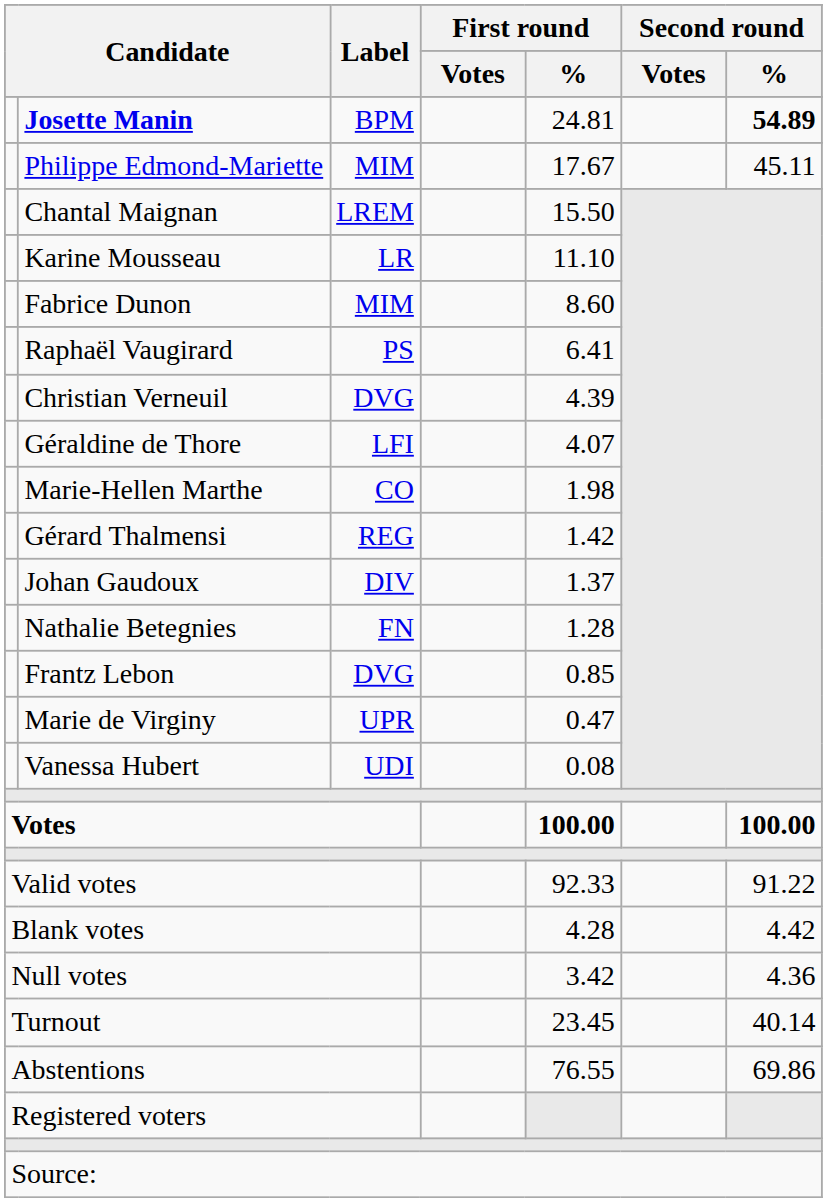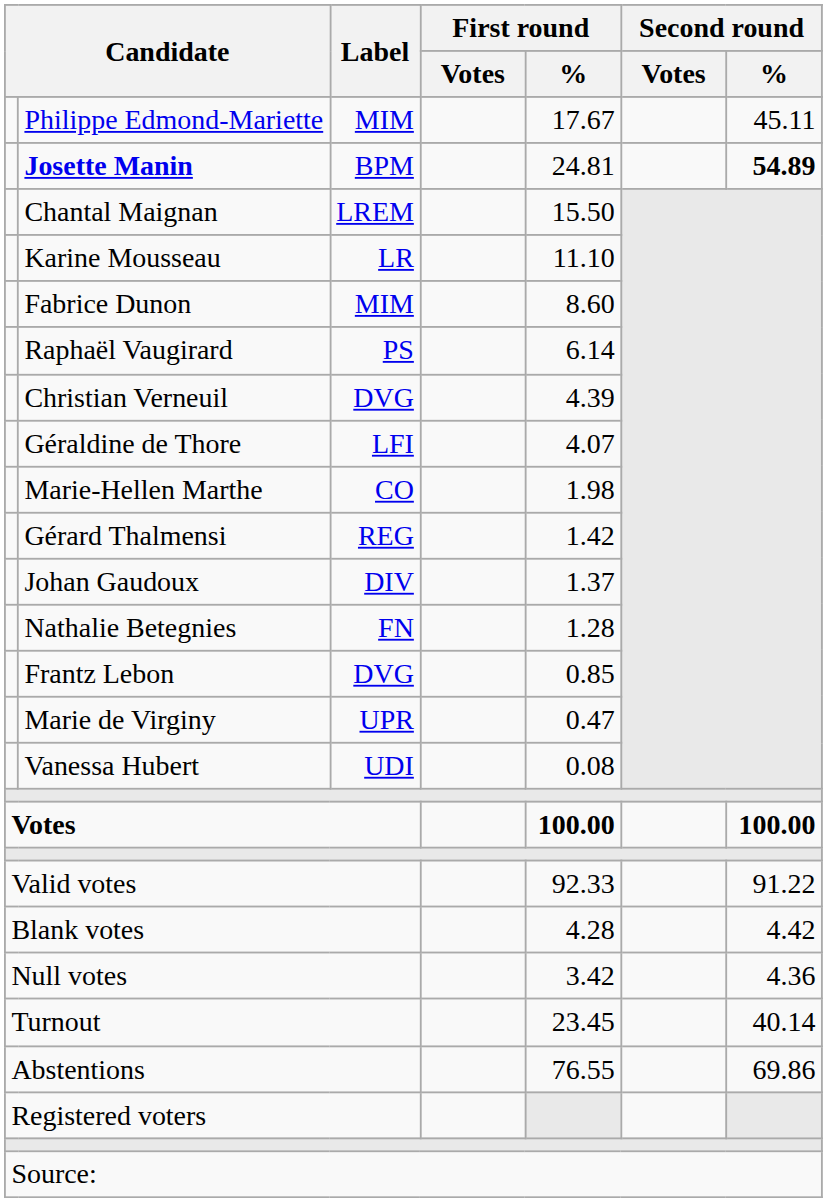rows swapped: (109, 119) <-> (174, 166)
(590, 350) 6.41 -> (590, 350) 6.14
